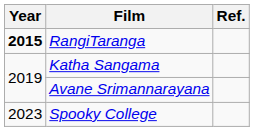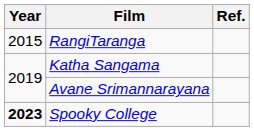(25, 41) bold -> (25, 41) normal
(25, 114) normal -> (25, 114) bold
